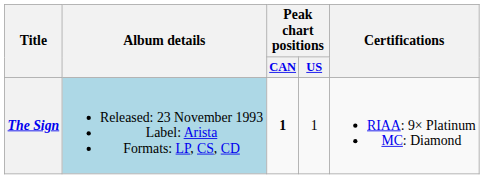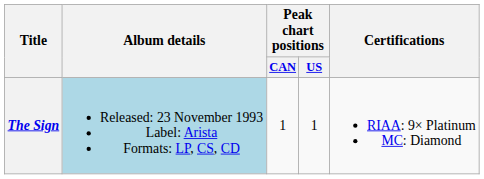(283, 125) bold -> (283, 125) normal
